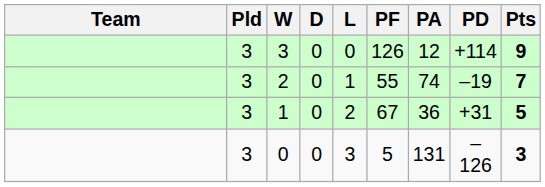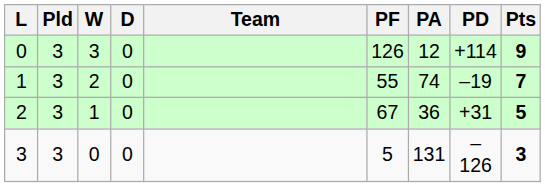columns swapped: (116, 19) <-> (350, 19)
